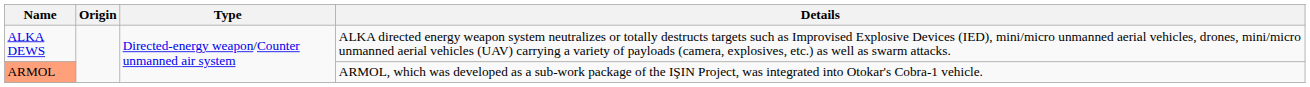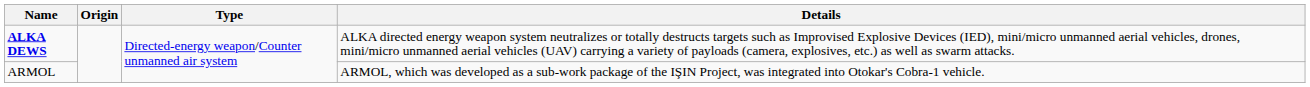(26, 43) normal -> (27, 43) bold
(31, 72) lightsalmon background -> (31, 72) no background
